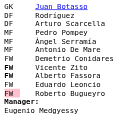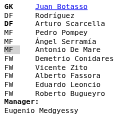(9, 6) normal -> (9, 6) bold
(9, 24) normal -> (9, 24) bold
(9, 50) no background -> (9, 50) lightgrey background
(9, 67) bold -> (9, 67) normal
(9, 76) bold -> (9, 76) normal
(9, 93) pink background -> (9, 93) no background
